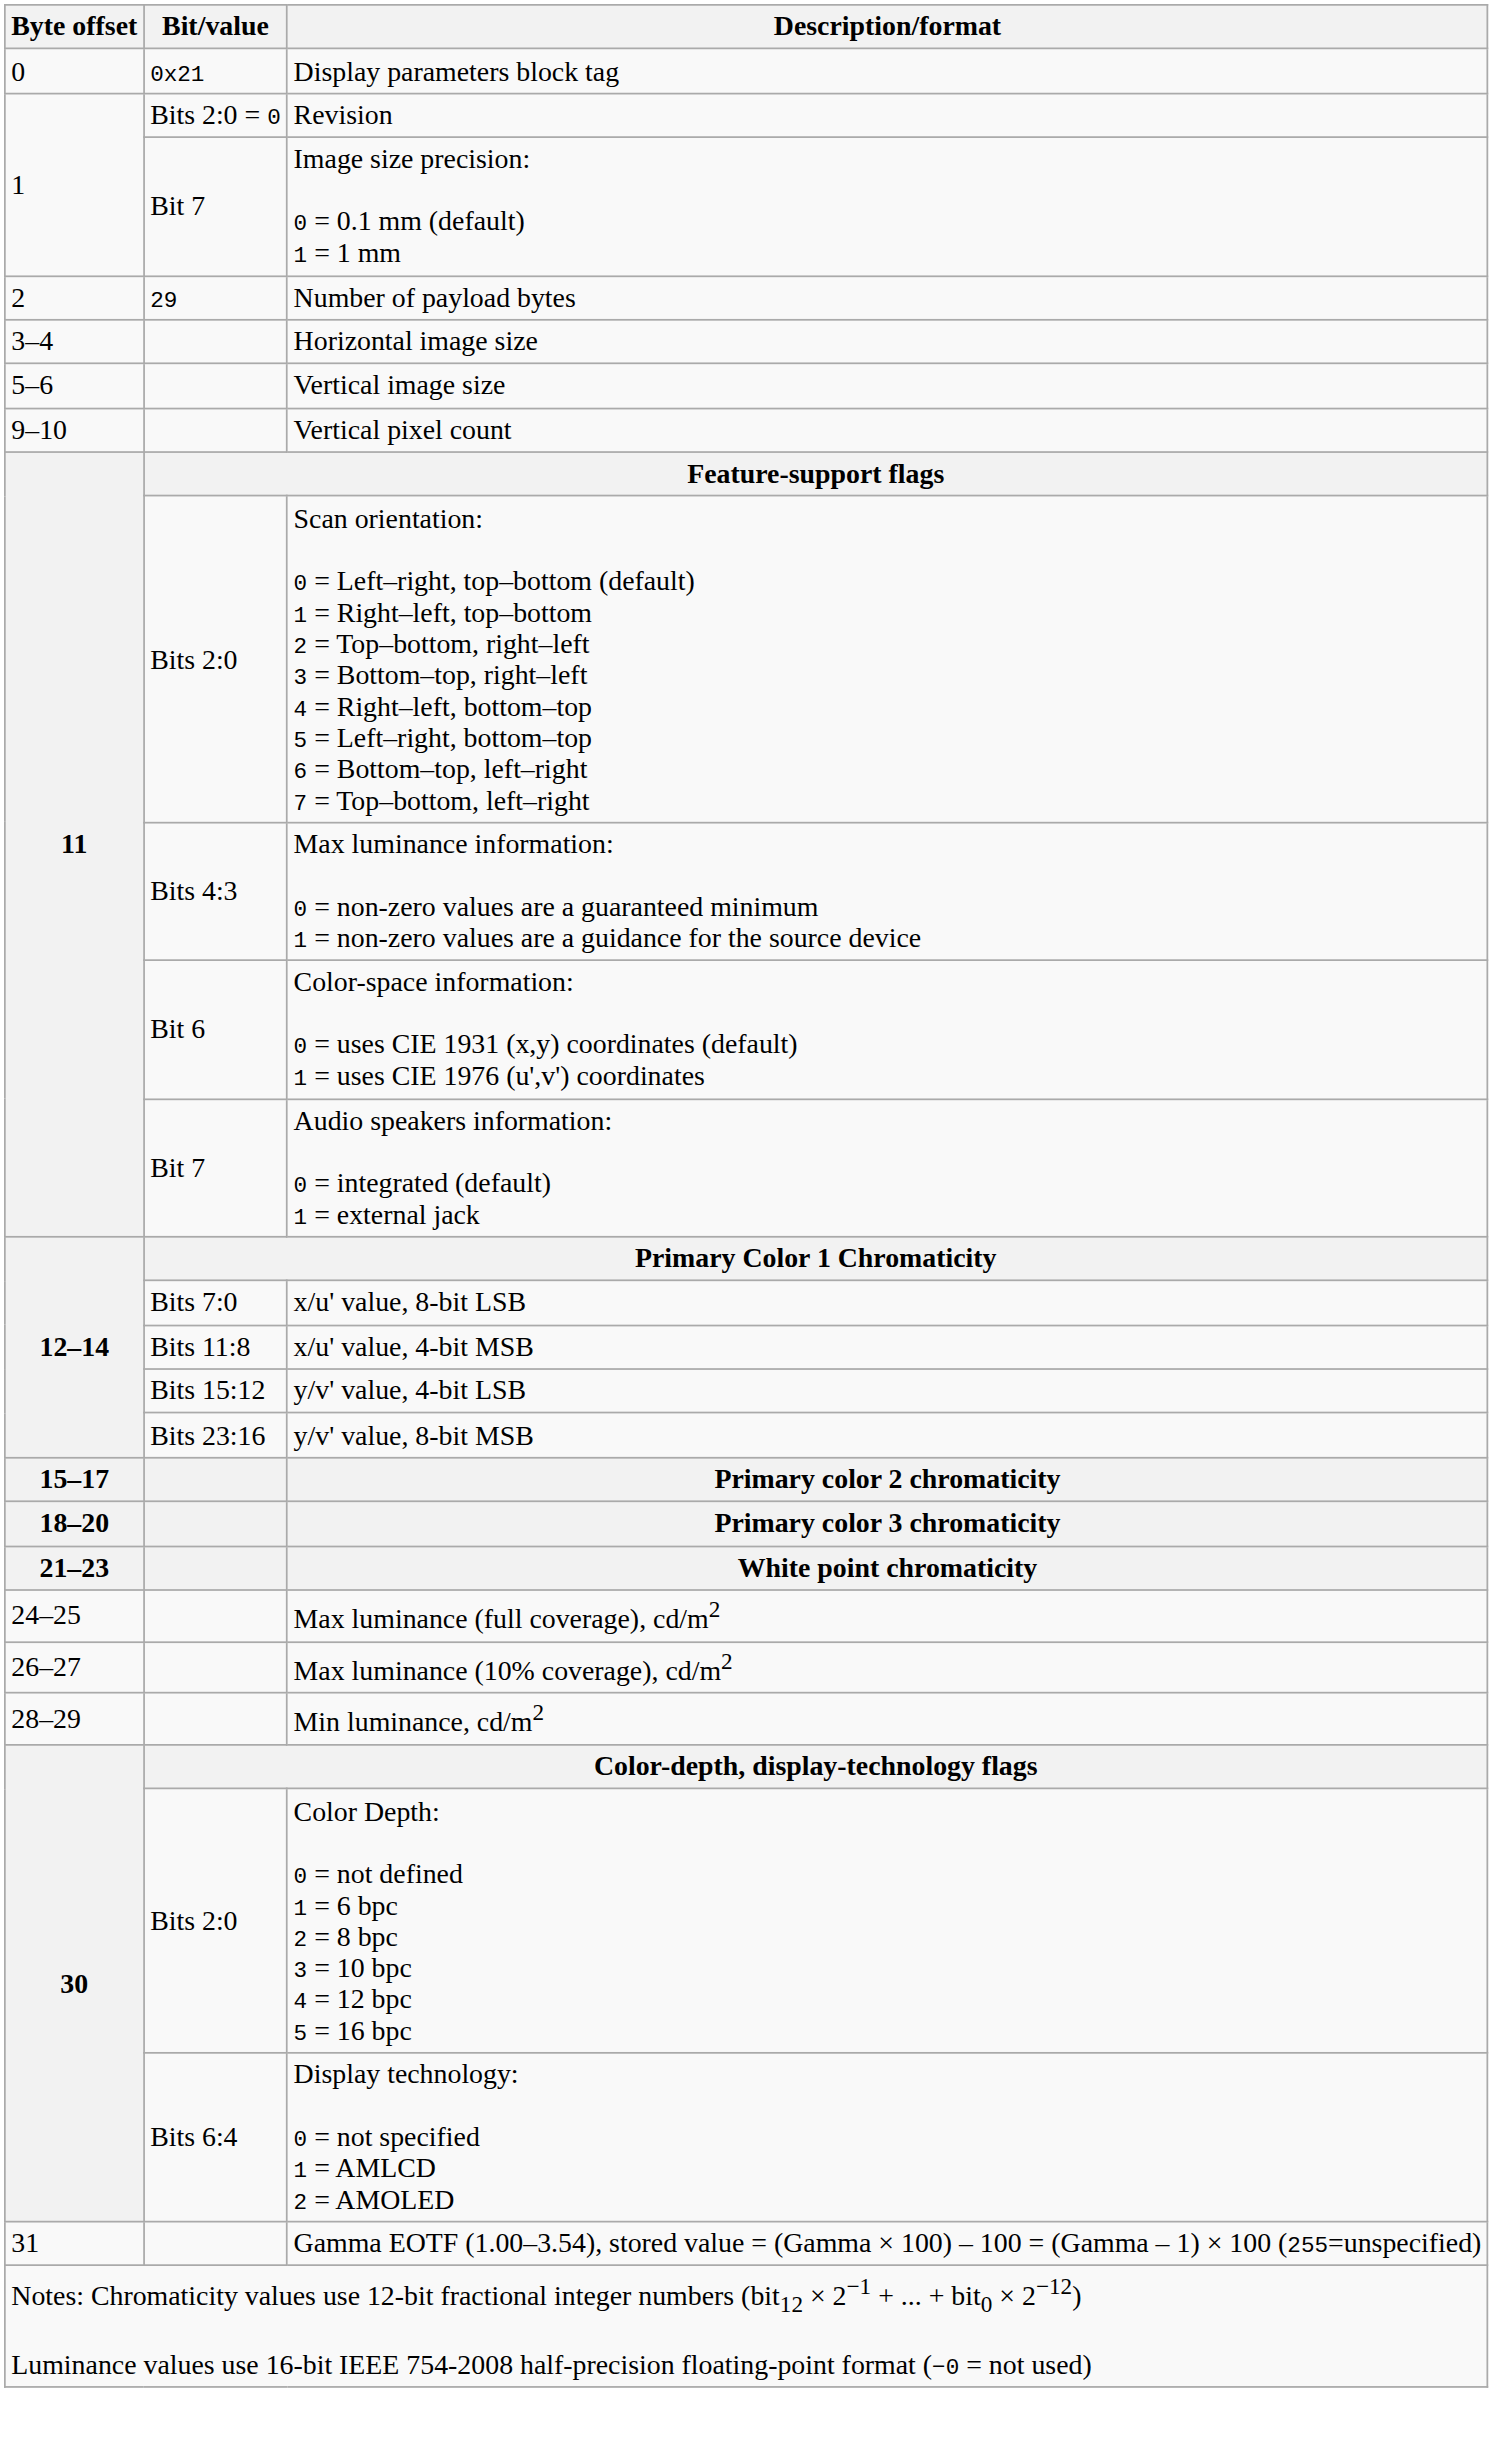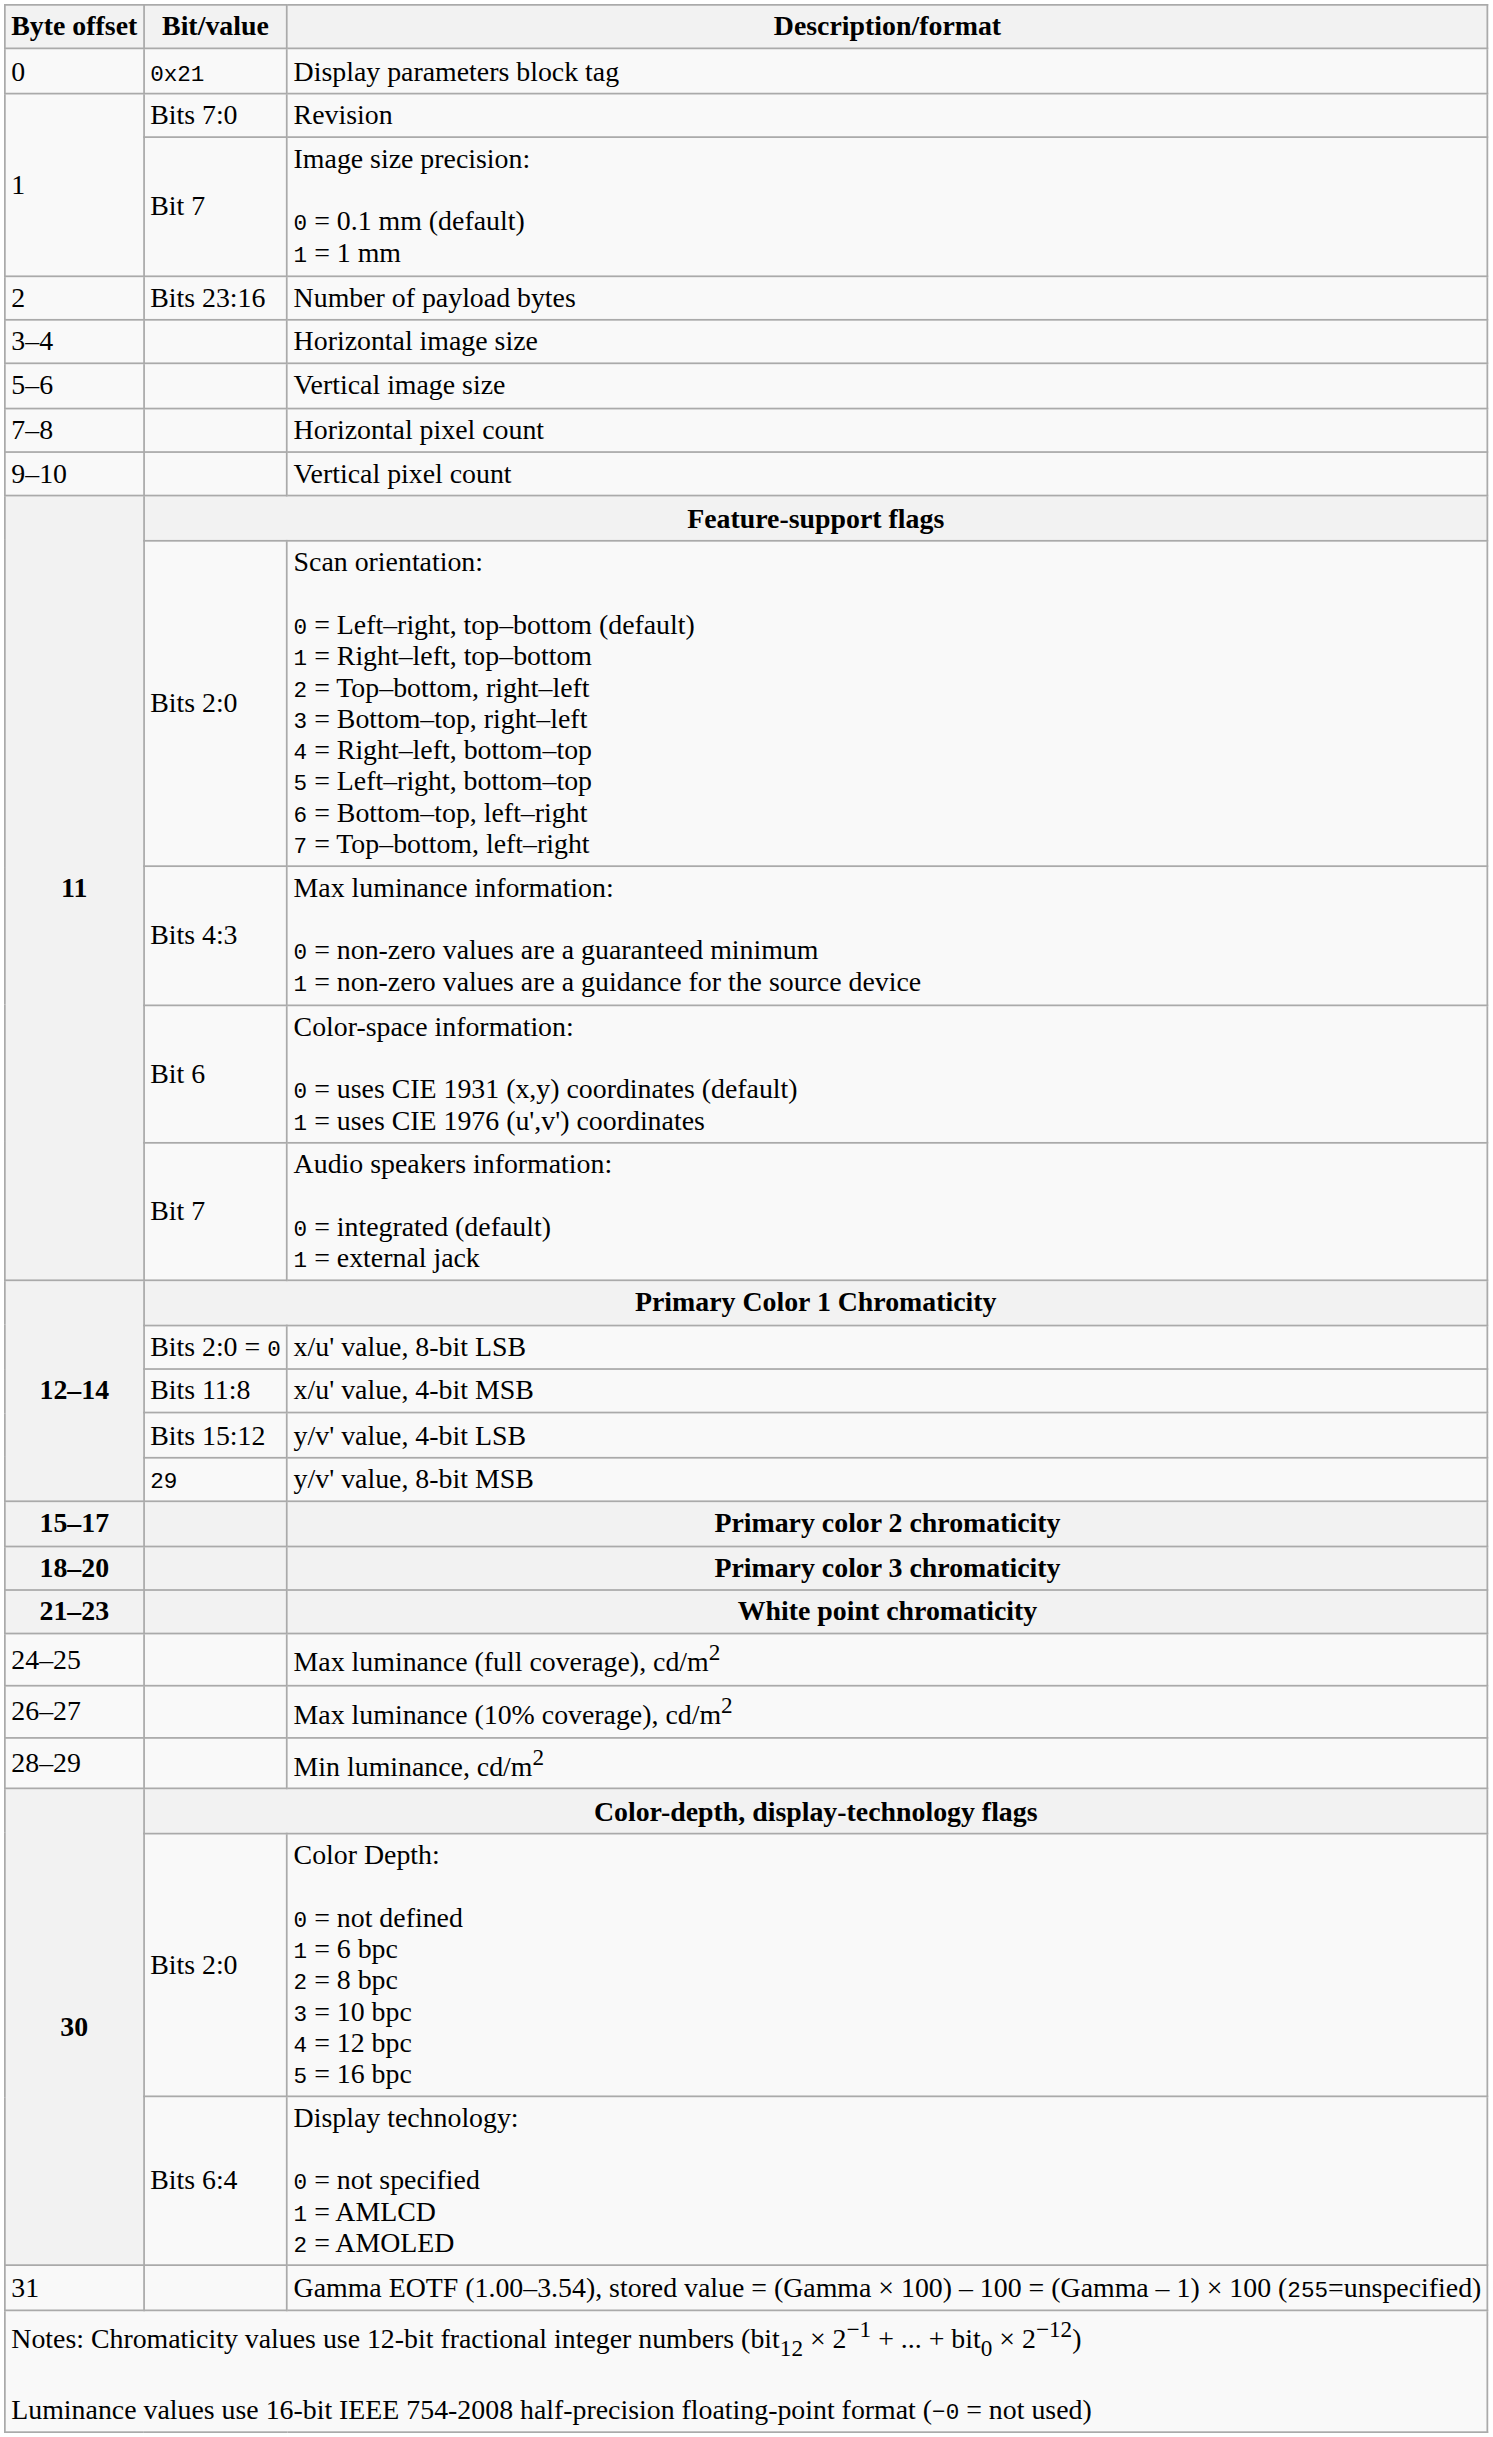(215, 115) Bits 2:0 = 0 -> (194, 114) Bits 7:0
(164, 300) 29 -> (208, 297) Bits 23:16
+ row: (419, 429)
(194, 1302) Bits 7:0 -> (215, 1347) Bits 2:0 = 0
(208, 1434) Bits 23:16 -> (164, 1482) 29
